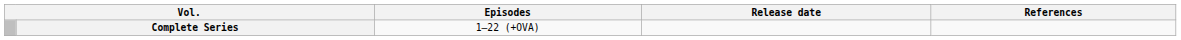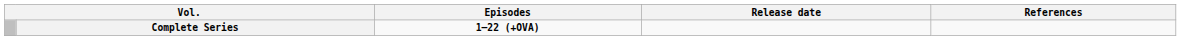(508, 28) normal -> (508, 28) bold
